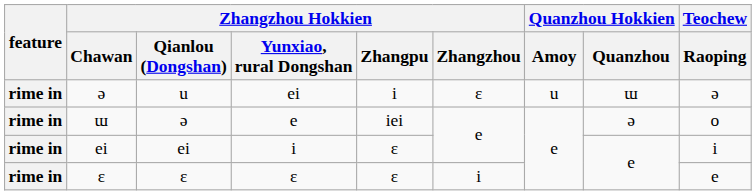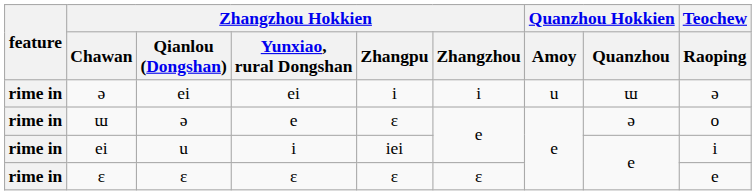(184, 93) u -> (184, 93) ei
(479, 93) ɛ -> (479, 93) i
(394, 120) iei -> (394, 120) ɛ
(184, 148) ei -> (184, 148) u
(394, 148) ɛ -> (394, 148) iei
(479, 176) i -> (479, 176) ɛ
